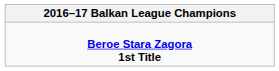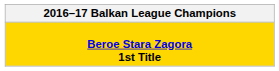(140, 50) no background -> (140, 50) gold background
